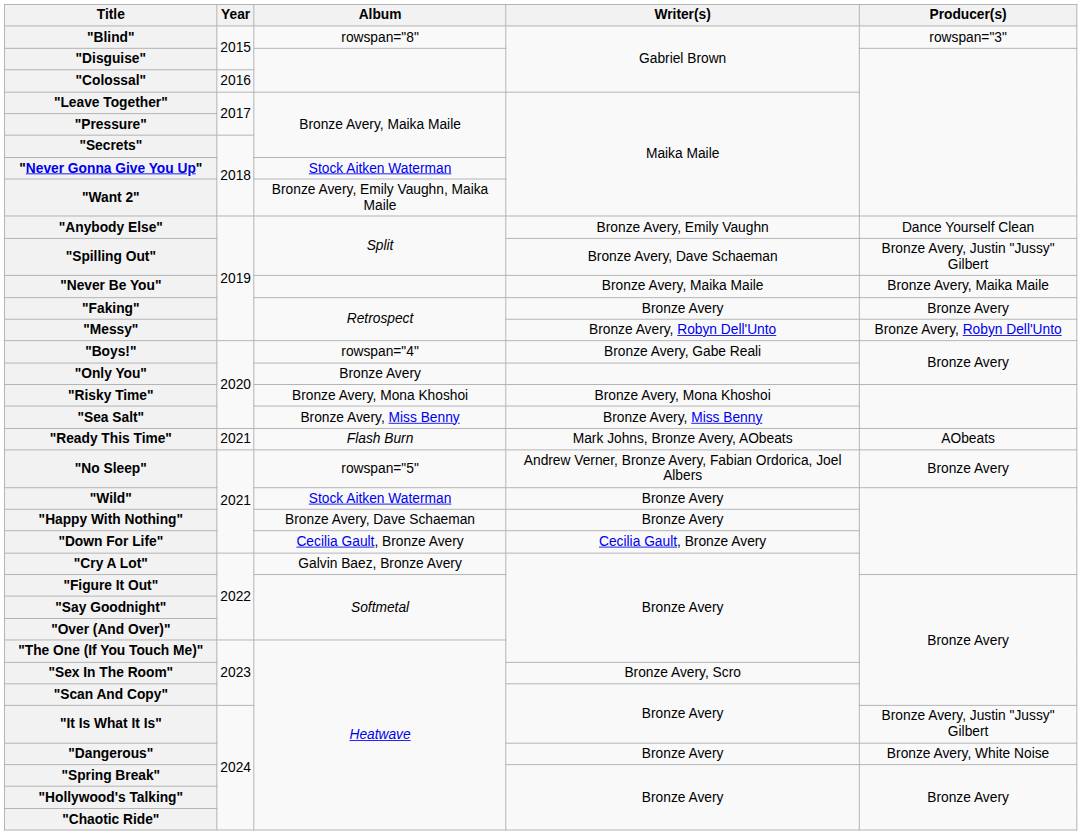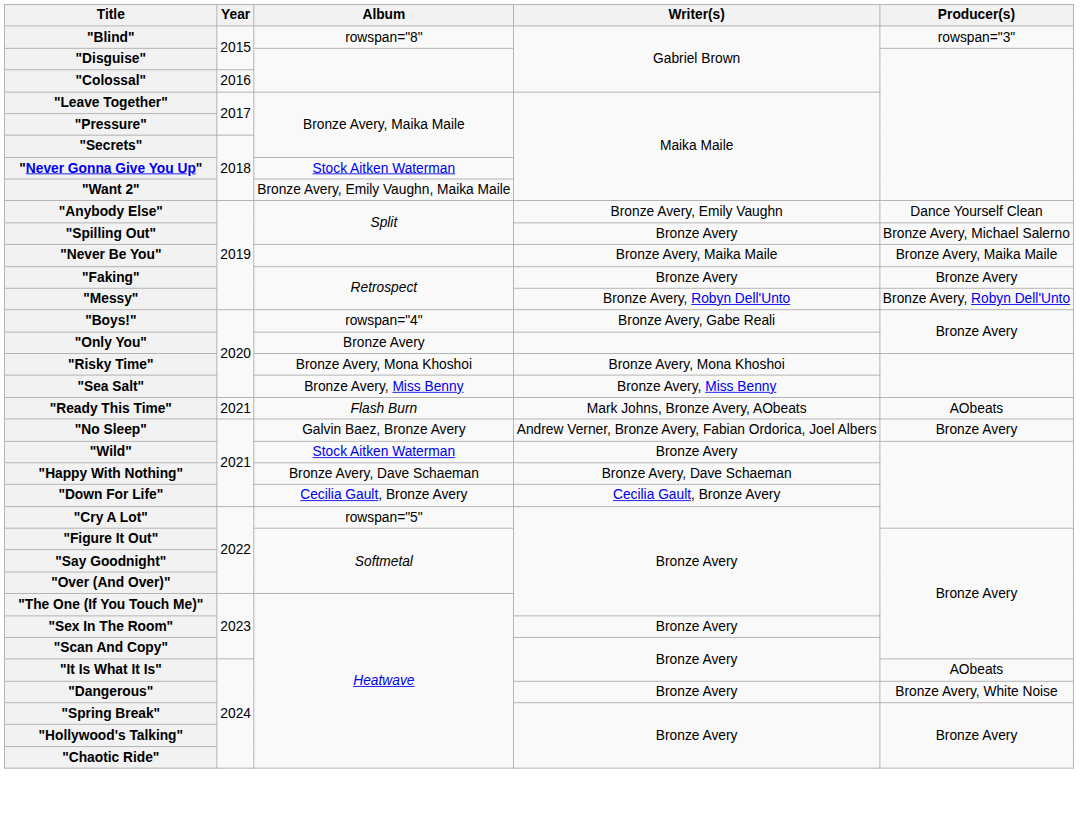(683, 256) Bronze Avery, Dave Schaeman -> (697, 233) Bronze Avery
(968, 256) Bronze Avery, Justin "Jussy" Gilbert -> (976, 233) Bronze Avery, Michael Salerno
(380, 468) rowspan="5" -> (384, 430) Galvin Baez, Bronze Avery
(683, 520) Bronze Avery -> (697, 473) Bronze Avery, Dave Schaeman
(380, 563) Galvin Baez, Bronze Avery -> (384, 517) rowspan="5"
(683, 672) Bronze Avery, Scro -> (697, 626) Bronze Avery
(968, 724) Bronze Avery, Justin "Jussy" Gilbert -> (976, 670) AObeats
